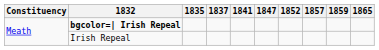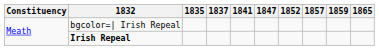(125, 25) bold -> (125, 25) normal
(100, 38) normal -> (100, 38) bold
